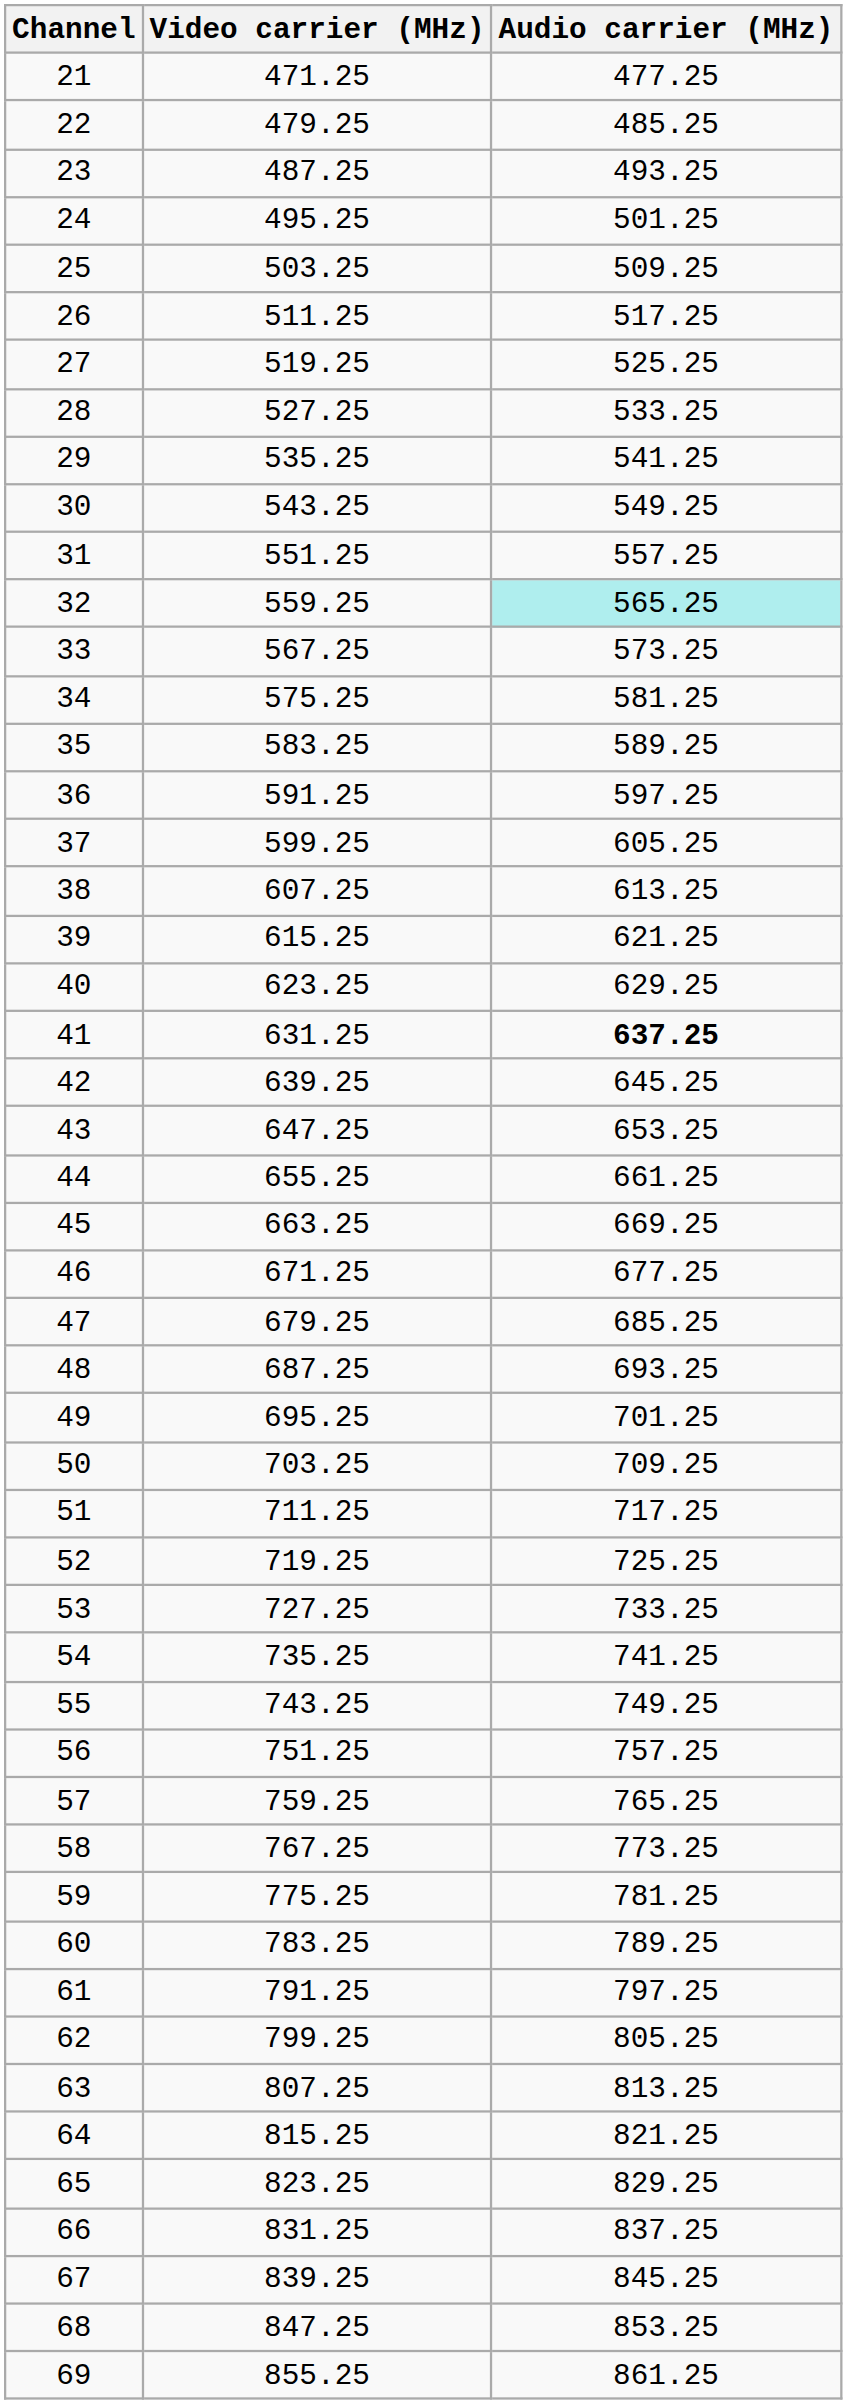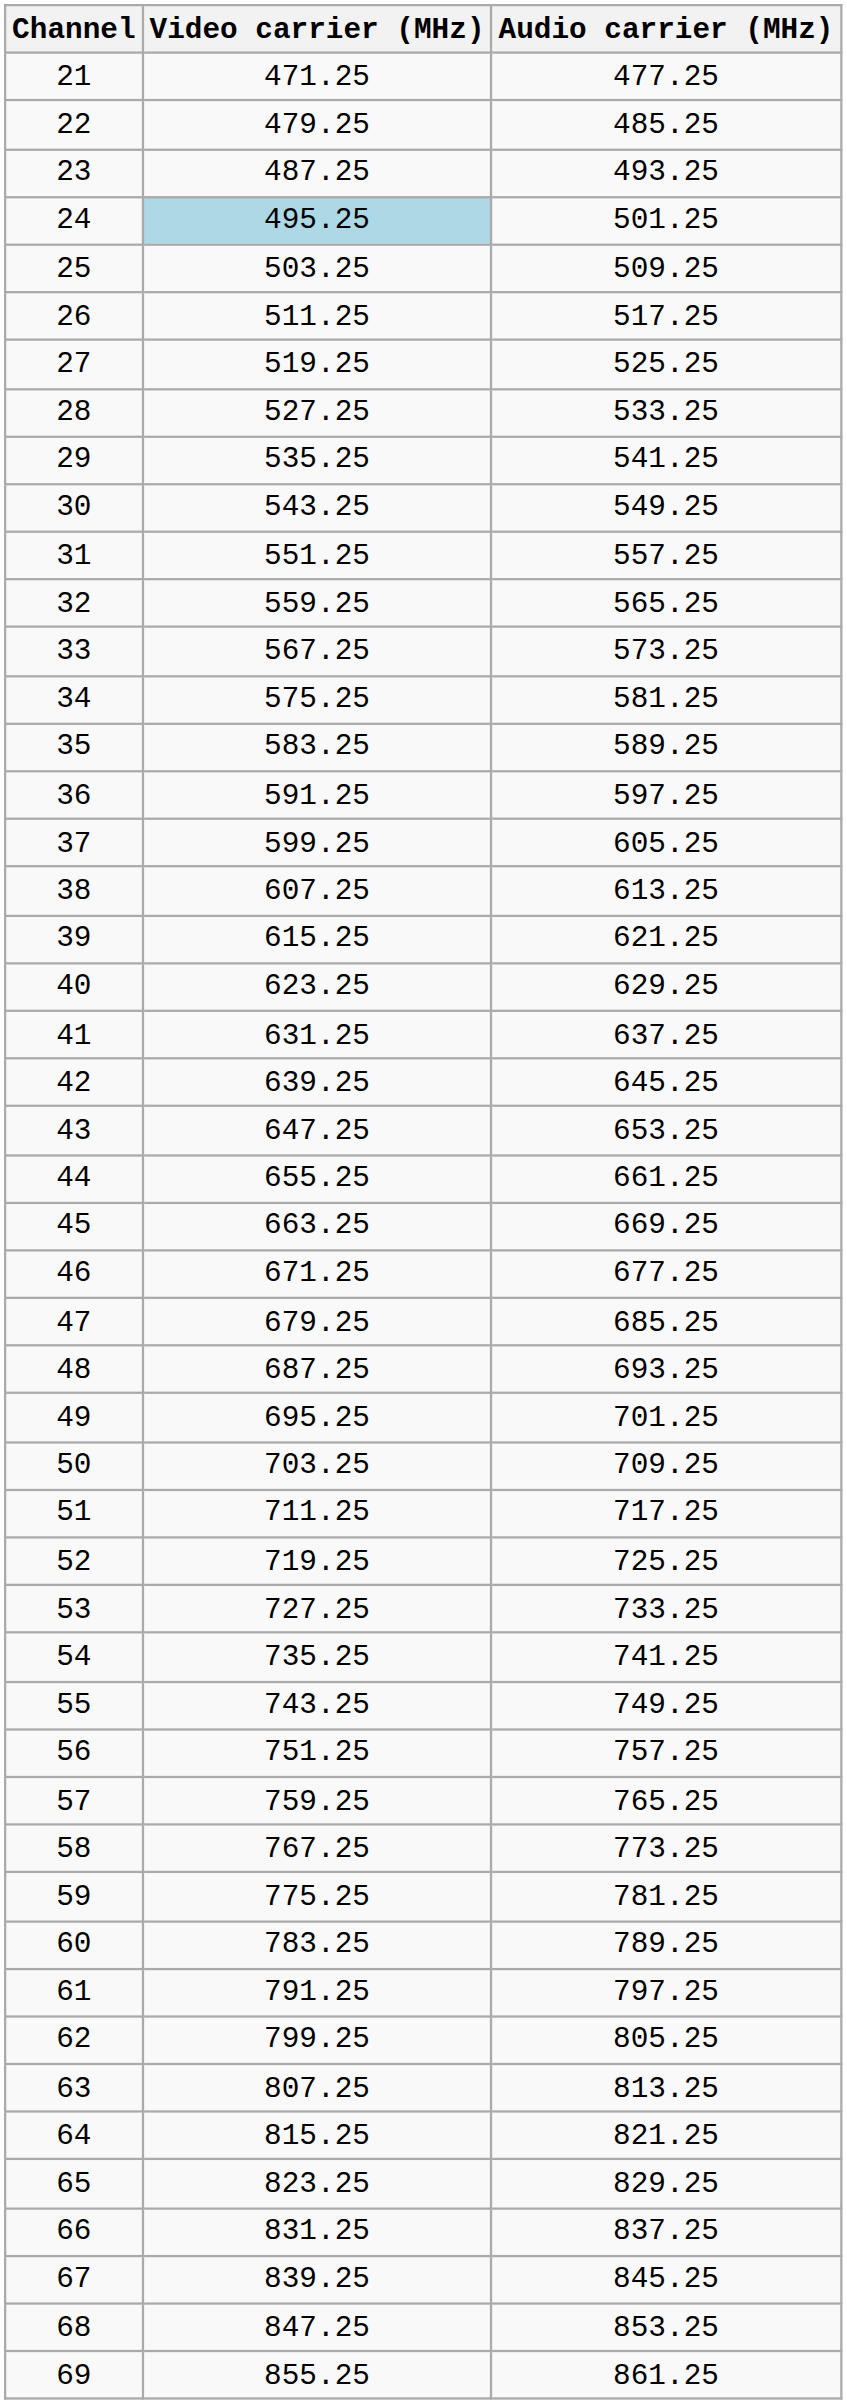(317, 221) no background -> (317, 221) lightblue background
(666, 604) paleturquoise background -> (666, 604) no background
(666, 1035) bold -> (666, 1035) normal
